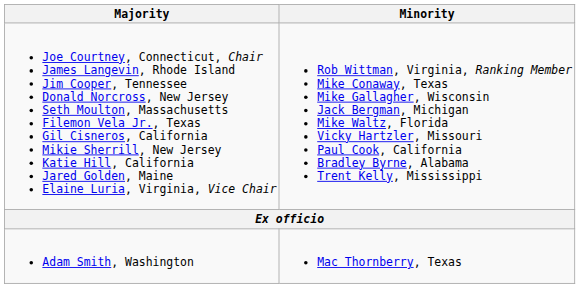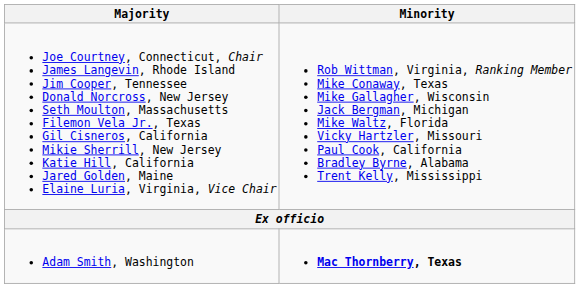(427, 262) normal -> (427, 262) bold
